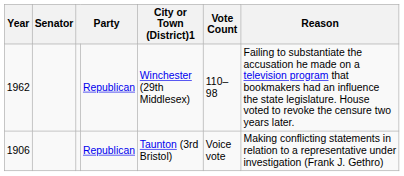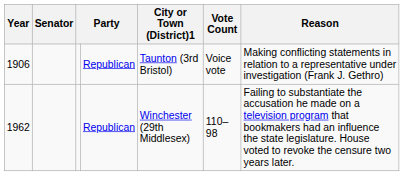rows swapped: (18, 151) <-> (18, 87)
